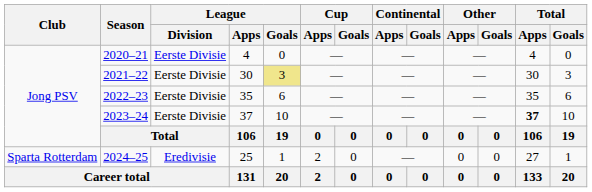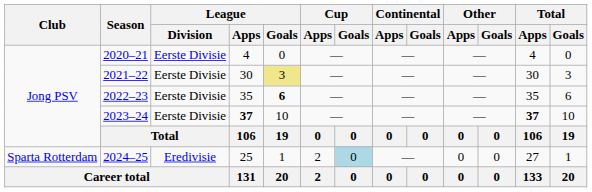(282, 95) normal -> (282, 95) bold
(246, 116) normal -> (246, 116) bold
(354, 156) no background -> (354, 156) lightblue background
